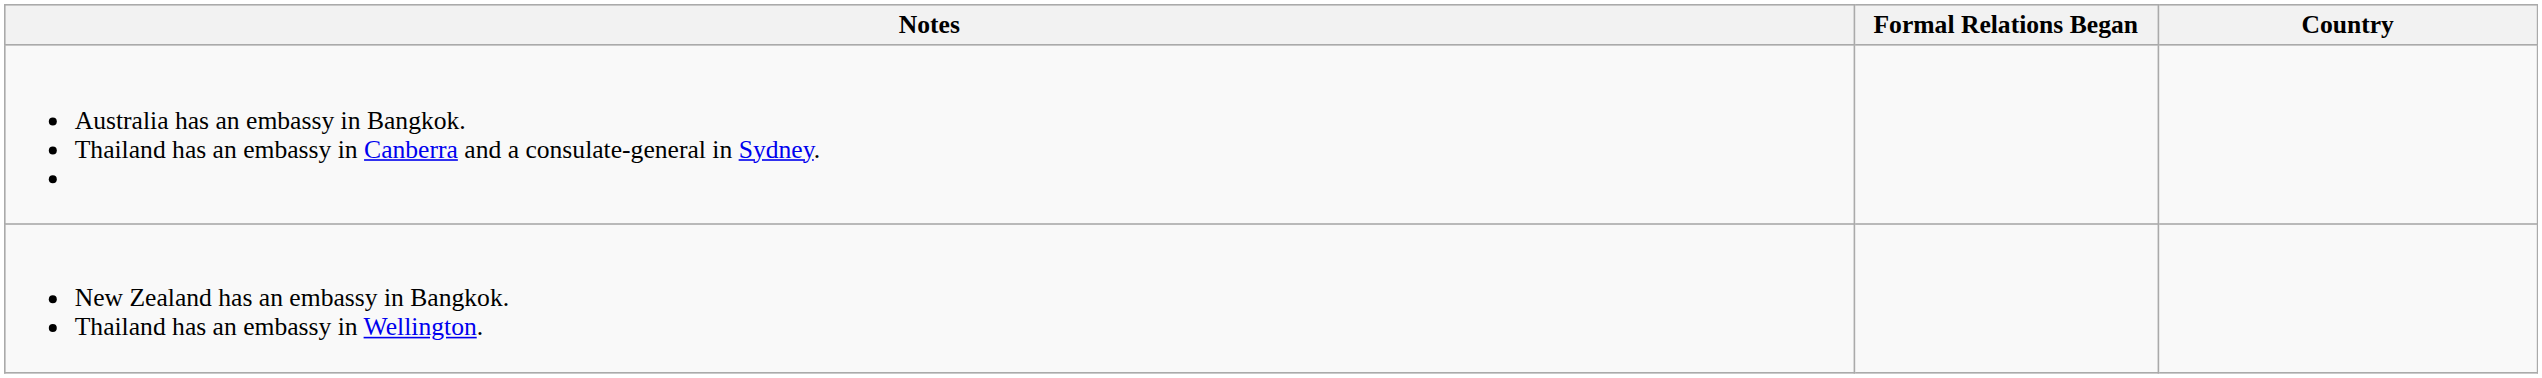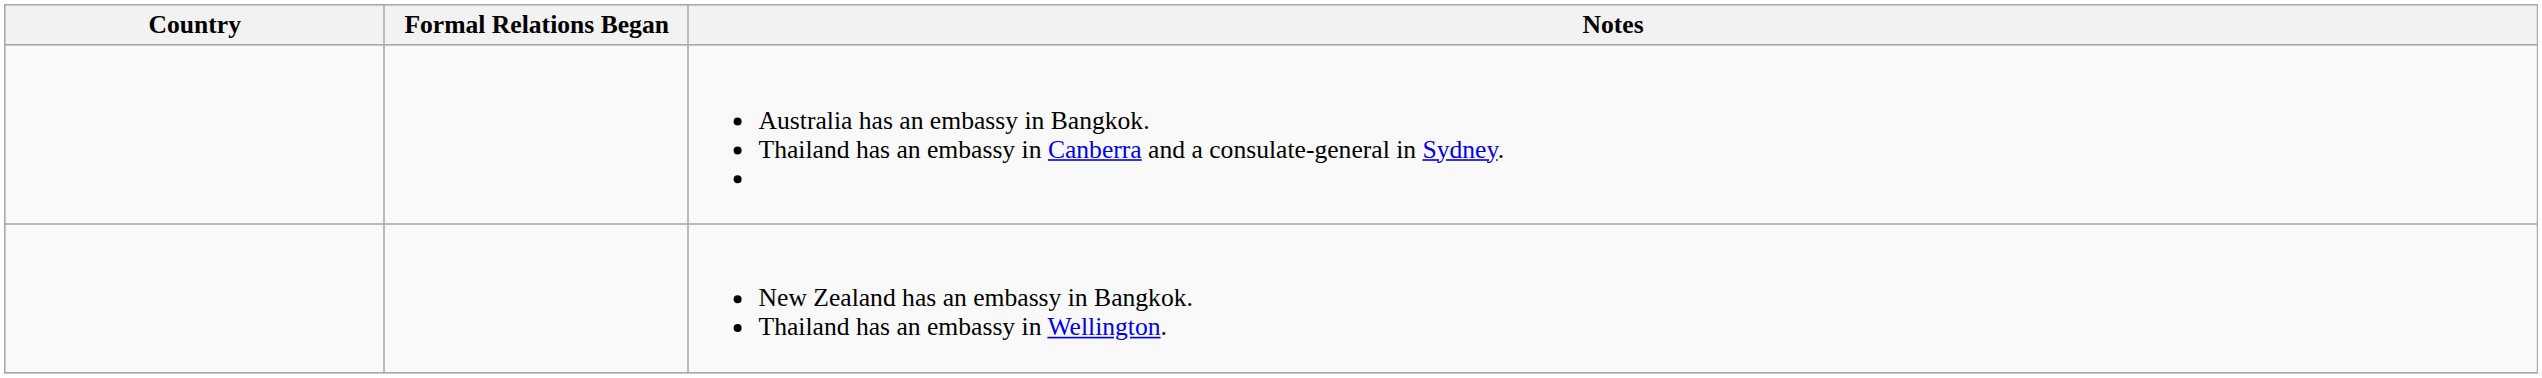columns swapped: (2348, 24) <-> (929, 24)
